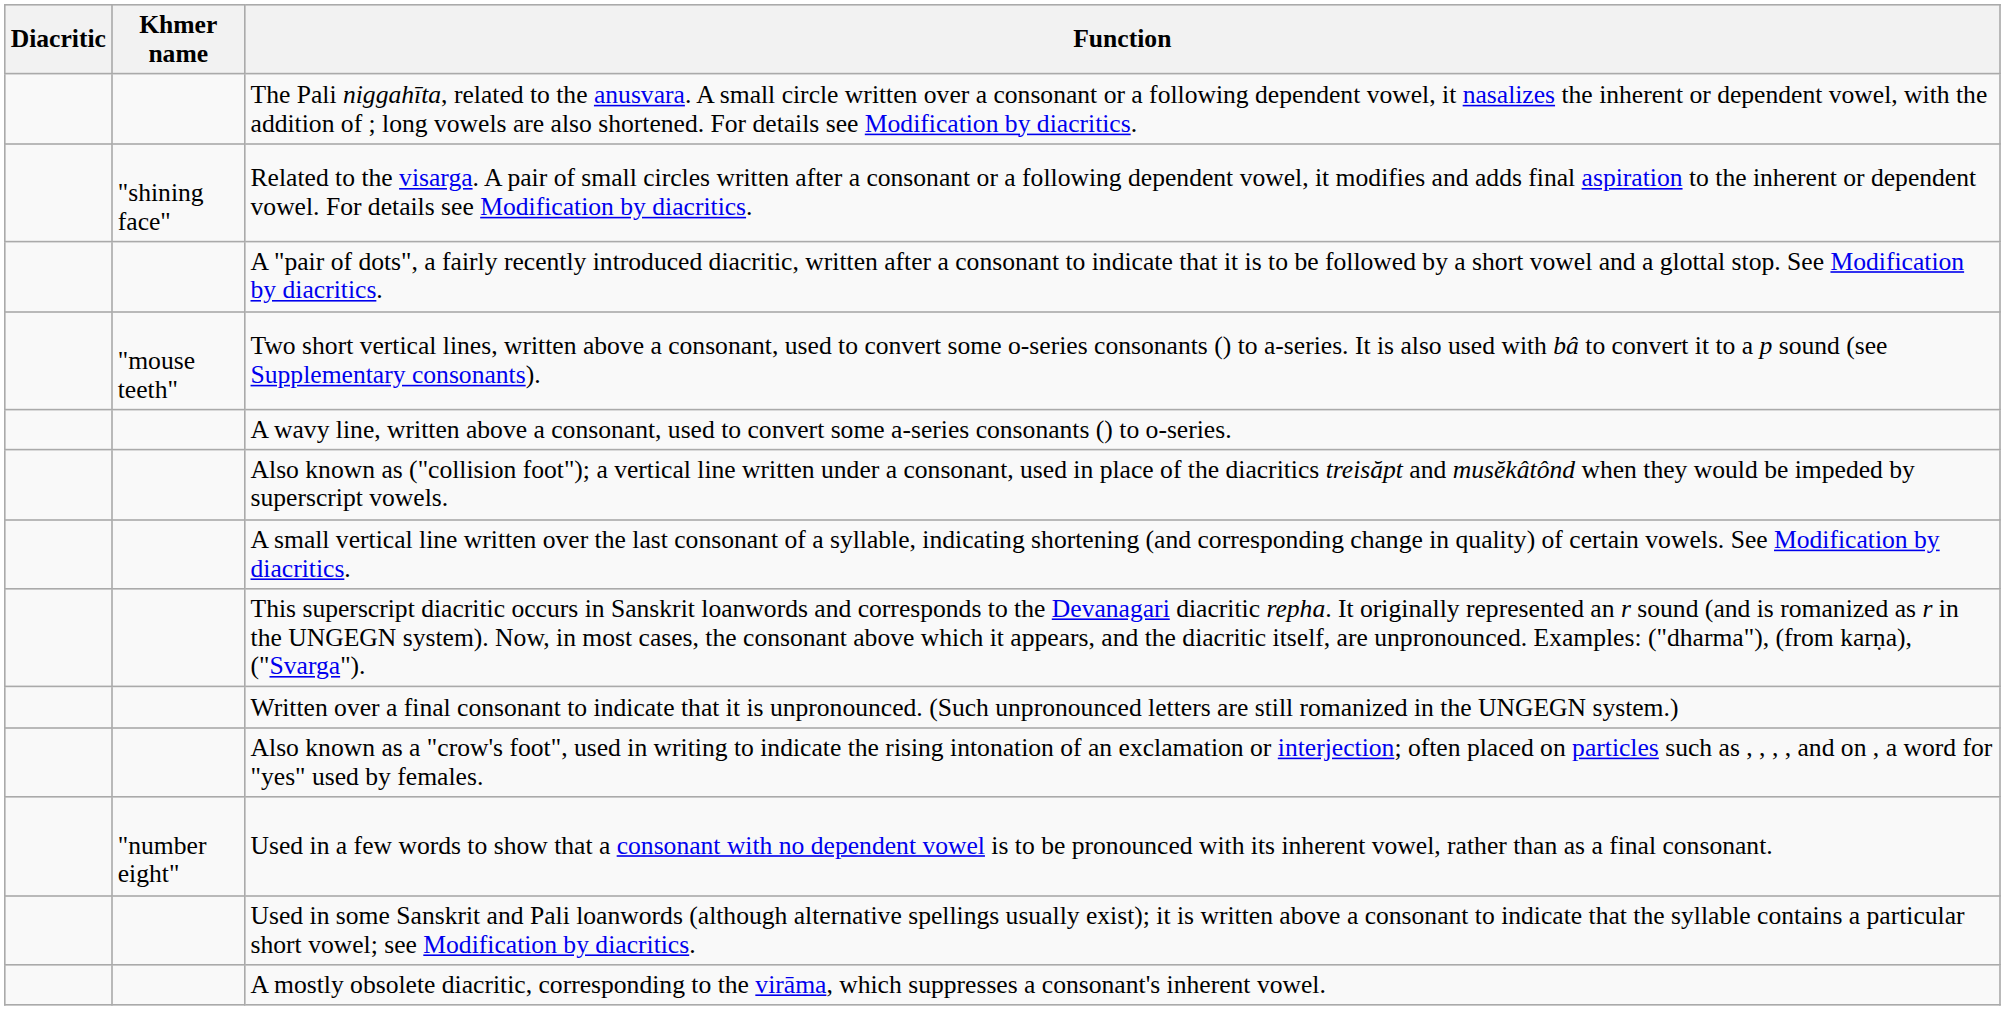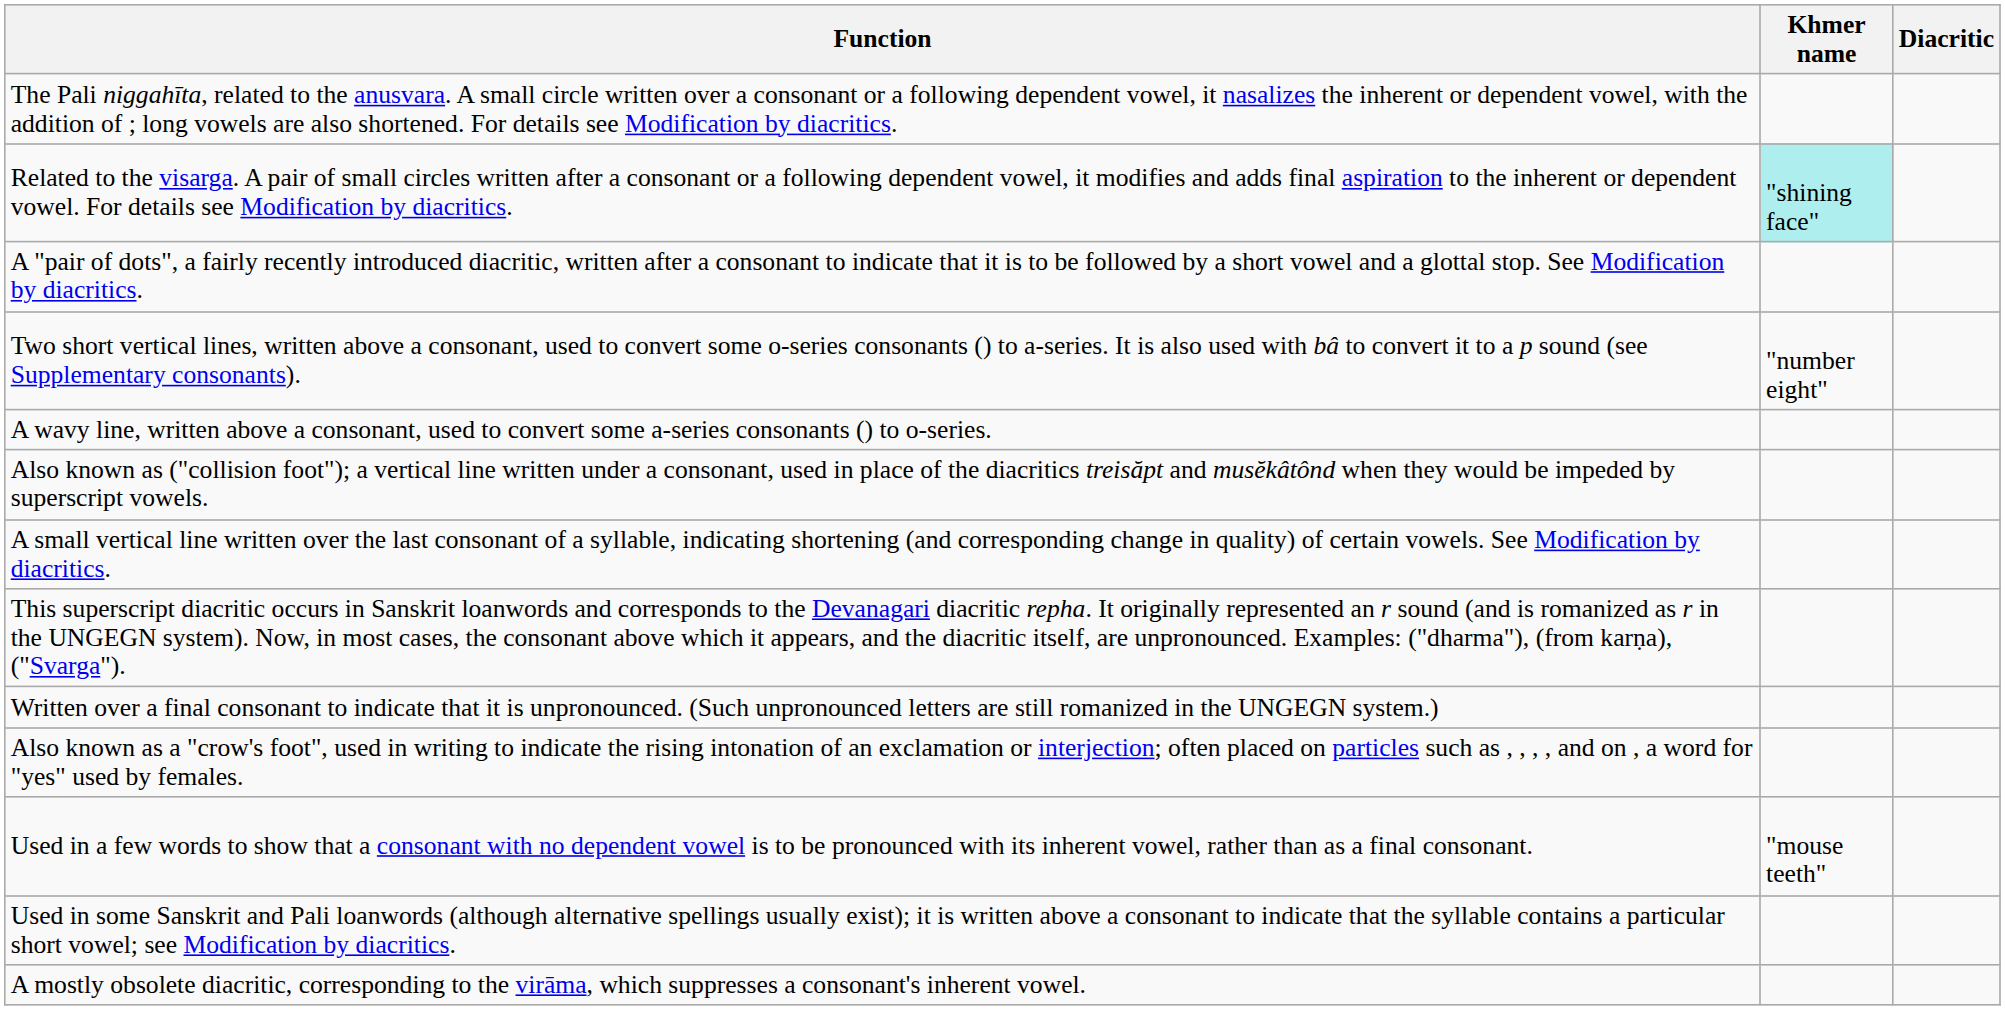columns swapped: (58, 39) <-> (1122, 39)
(161, 206) no background -> (1809, 206) paleturquoise background
(156, 374) "mouse teeth" -> (1810, 374) "number eight"
(162, 860) "number eight" -> (1805, 860) "mouse teeth"
